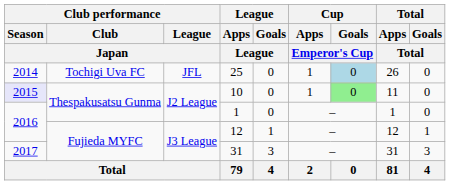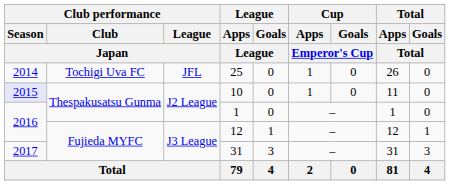(353, 72) lightblue background -> (353, 72) no background
(353, 92) lightgreen background -> (353, 92) no background
